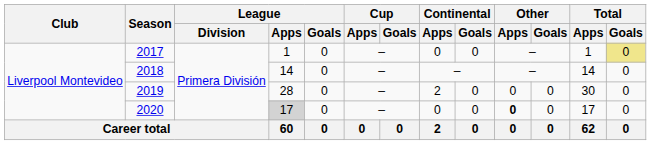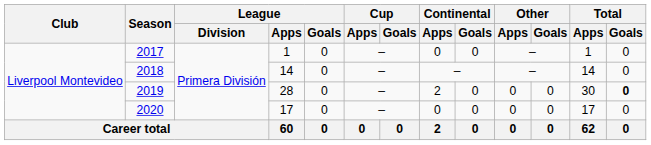(626, 52) khaki background -> (626, 52) no background
(626, 91) normal -> (626, 91) bold
(287, 110) lightgrey background -> (287, 110) no background
(513, 110) bold -> (513, 110) normal
